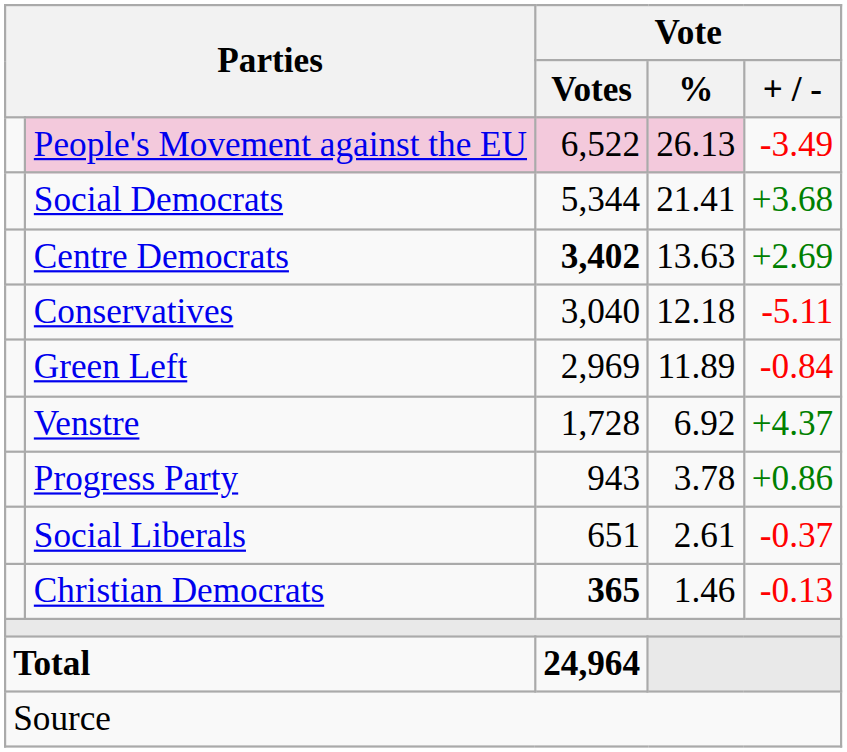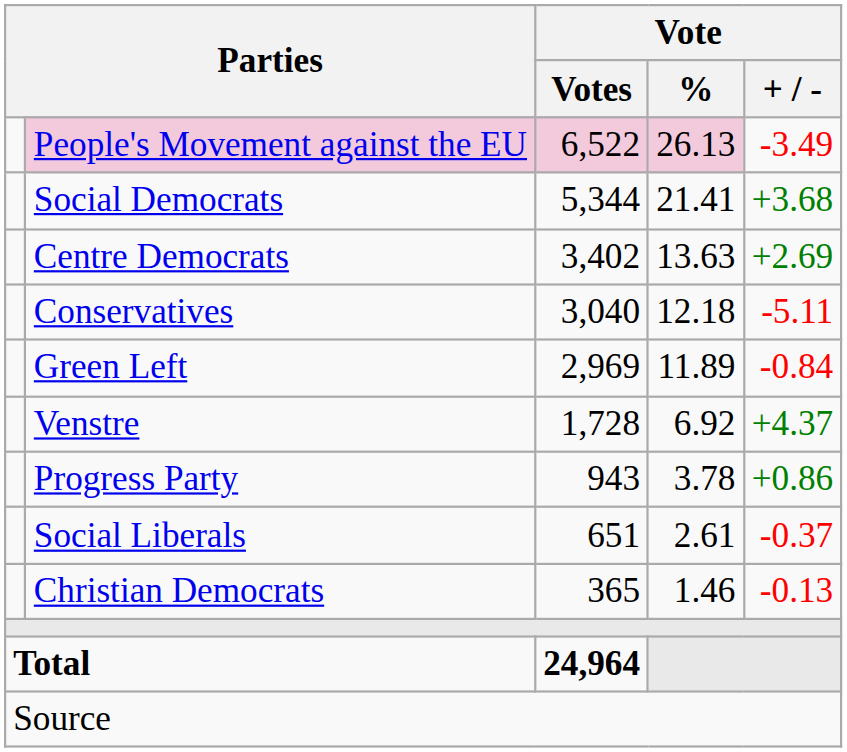(600, 255) bold -> (600, 255) normal
(614, 590) bold -> (614, 590) normal
